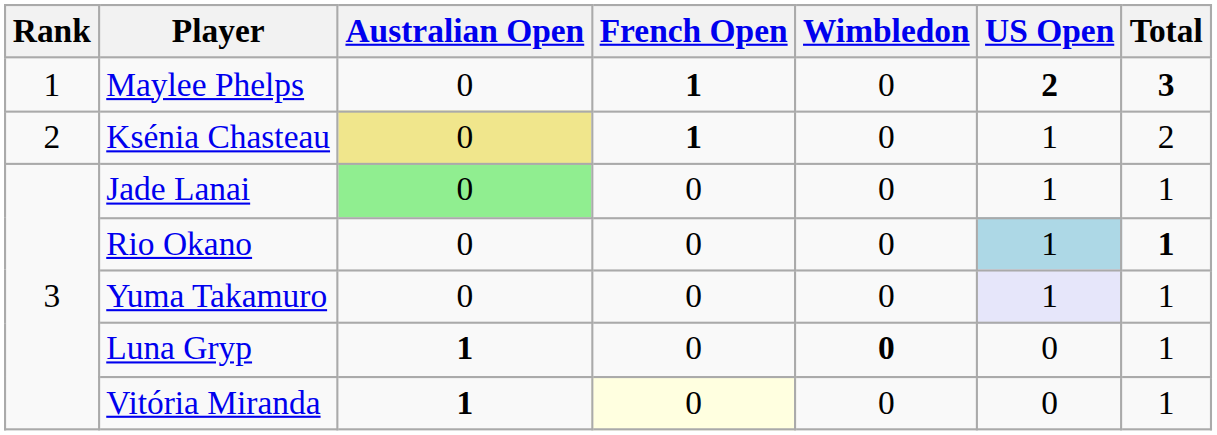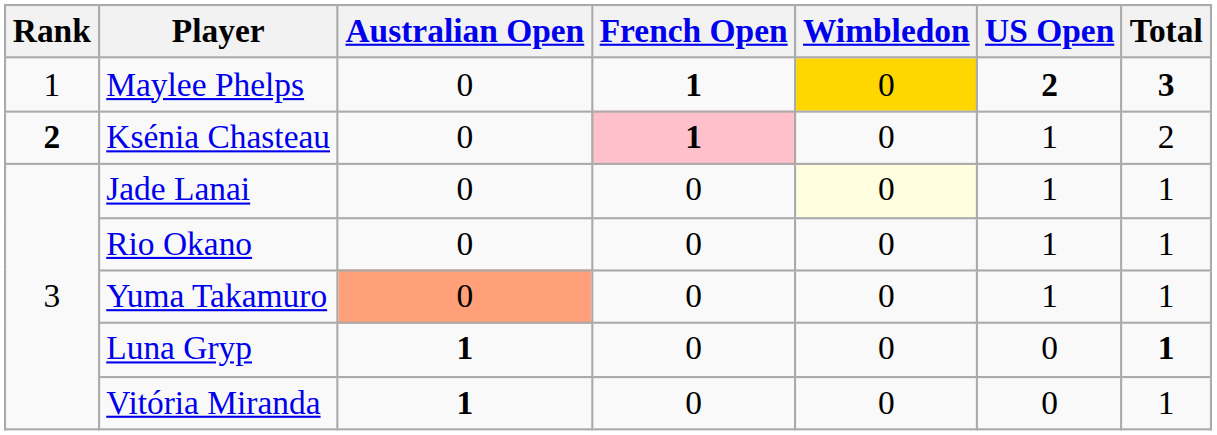(886, 84) no background -> (886, 84) gold background
(52, 137) normal -> (52, 137) bold
(465, 137) khaki background -> (465, 137) no background
(694, 137) no background -> (694, 137) pink background
(465, 190) lightgreen background -> (465, 190) no background
(886, 190) no background -> (886, 190) lightyellow background
(1050, 243) lightblue background -> (1050, 243) no background
(1166, 243) bold -> (1166, 243) normal
(465, 296) no background -> (465, 296) lightsalmon background
(1050, 296) lavender background -> (1050, 296) no background
(886, 349) bold -> (886, 349) normal
(1166, 349) normal -> (1166, 349) bold
(694, 402) lightyellow background -> (694, 402) no background
